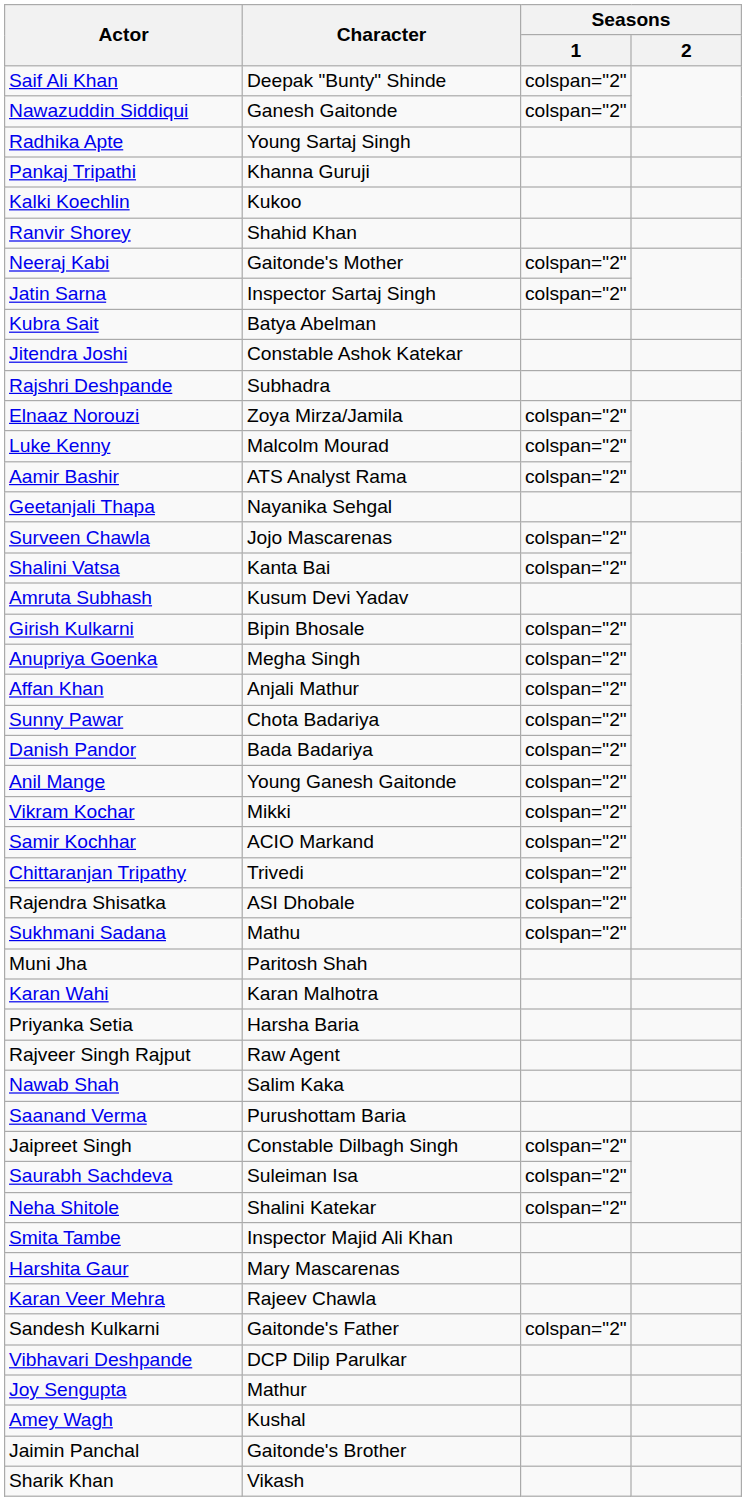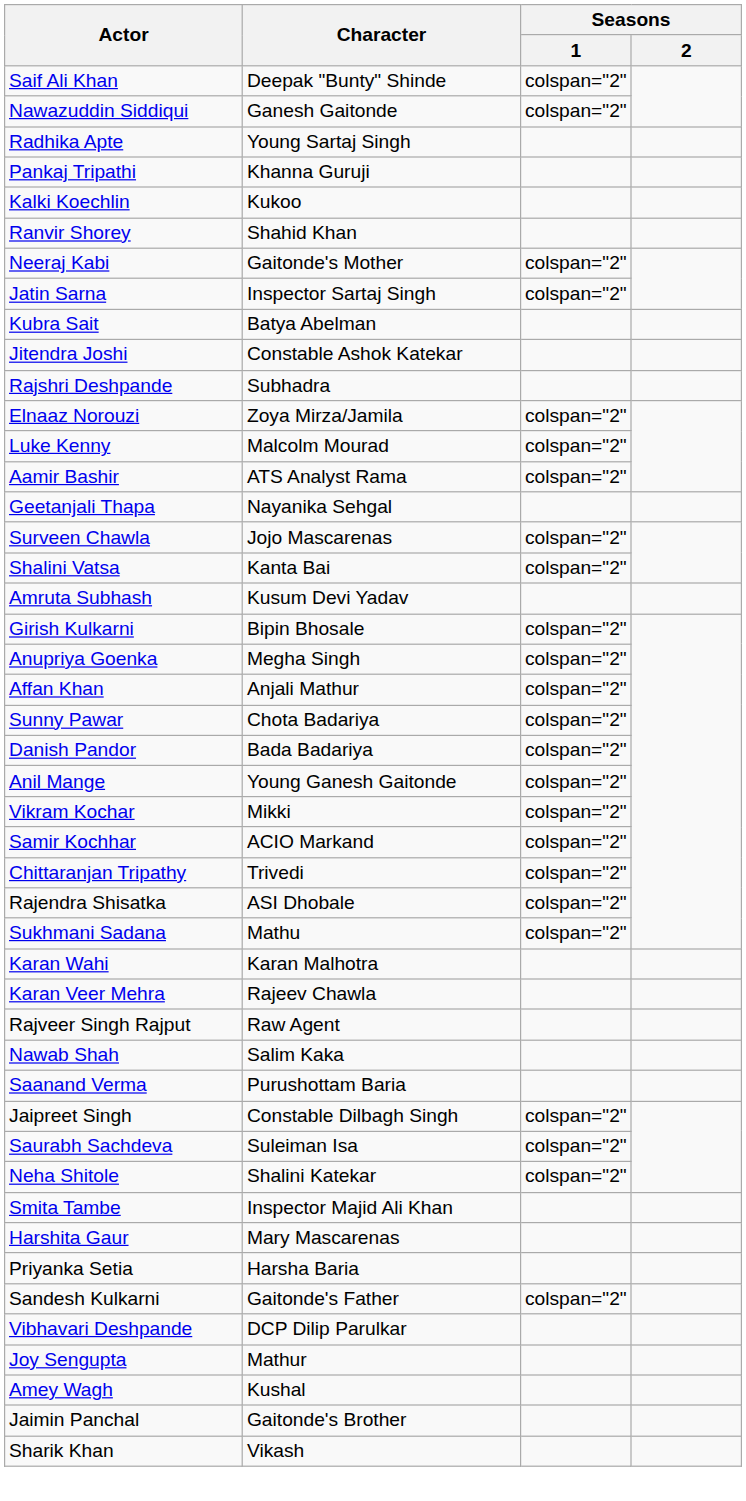- row: (48, 963)
rows swapped: (87, 1298) <-> (71, 1024)
